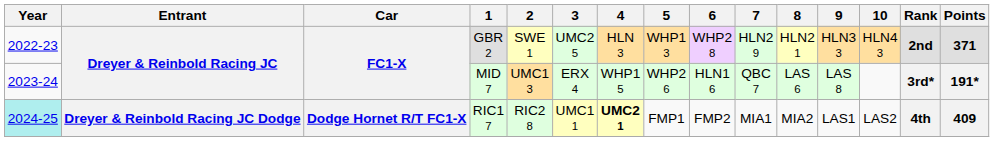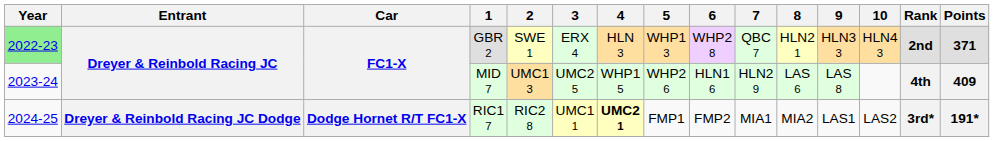(33, 45) no background -> (33, 45) lightgreen background
(575, 45) UMC2 5 -> (575, 45) ERX 4
(756, 45) HLN2 9 -> (756, 45) QBC 7
(575, 82) ERX 4 -> (575, 82) UMC2 5
(756, 82) QBC 7 -> (756, 82) HLN2 9
(921, 82) 3rd* -> (921, 82) 4th
(965, 82) 191* -> (965, 82) 409
(33, 119) paleturquoise background -> (33, 119) no background
(921, 119) 4th -> (921, 119) 3rd*
(965, 119) 409 -> (965, 119) 191*
